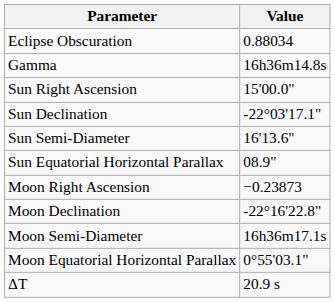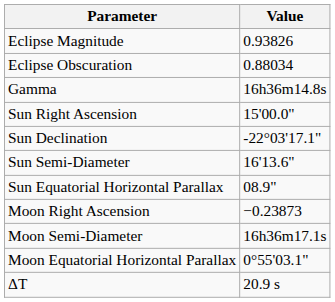+ row: (66, 41)
- row: (64, 211)
